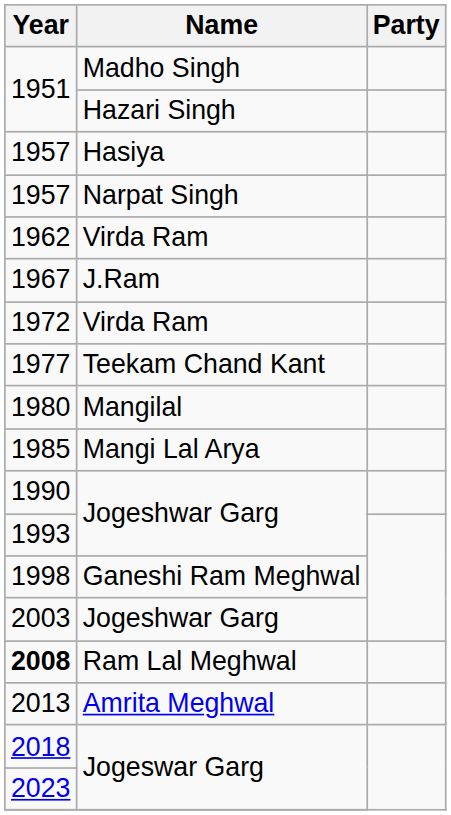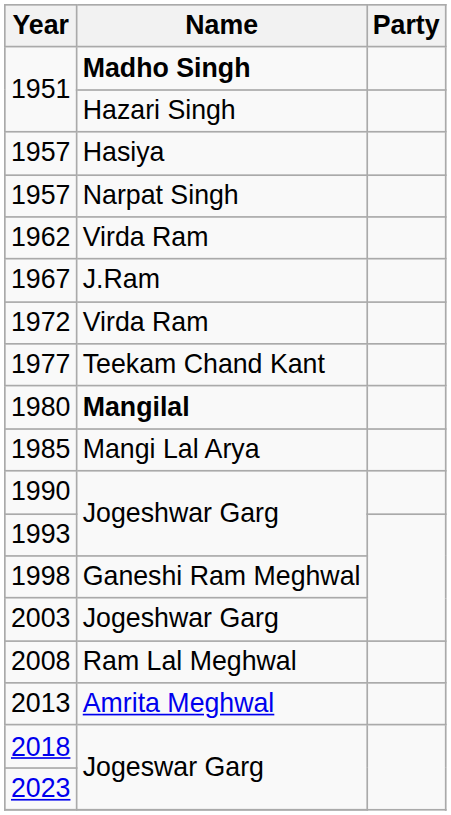(161, 68) normal -> (167, 68) bold
(133, 407) normal -> (136, 407) bold
(41, 661) bold -> (41, 661) normal
